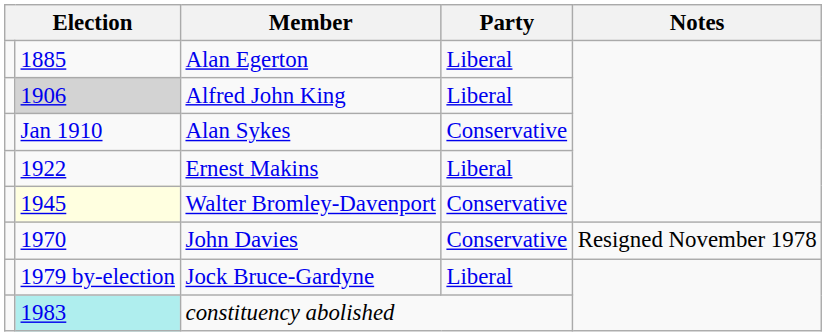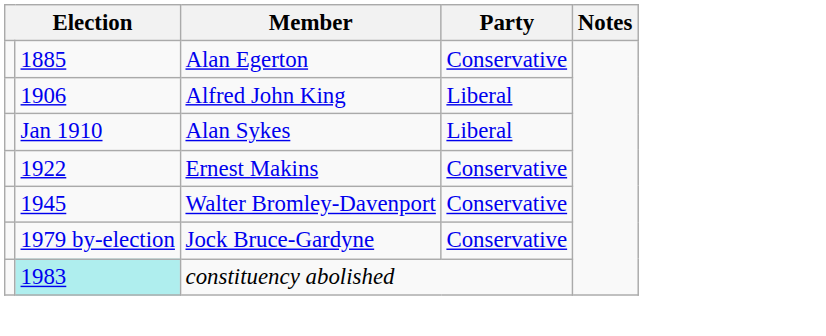(479, 58) Liberal -> (507, 58) Conservative
(43, 95) lightgrey background -> (43, 95) no background
(507, 131) Conservative -> (479, 131) Liberal
(479, 167) Liberal -> (507, 167) Conservative
(43, 204) lightyellow background -> (43, 204) no background
- row: (242, 240)
(479, 276) Liberal -> (507, 240) Conservative
